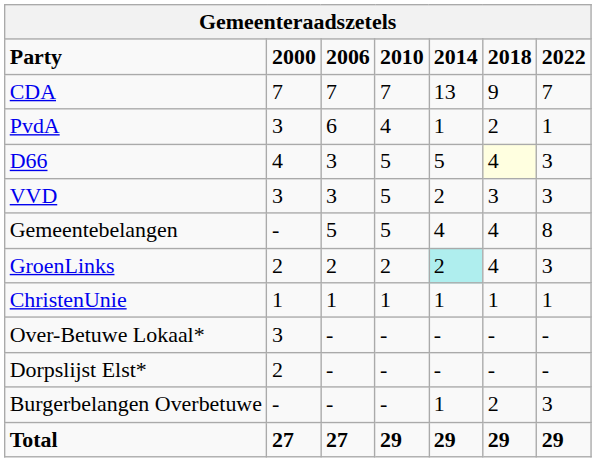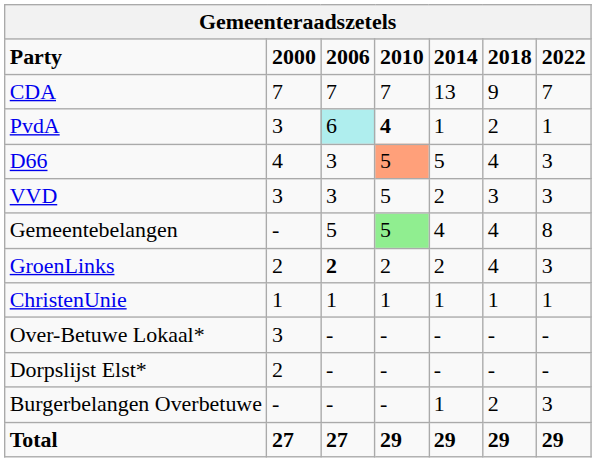(331, 126) no background -> (331, 126) paleturquoise background
(385, 126) normal -> (385, 126) bold
(385, 160) no background -> (385, 160) lightsalmon background
(493, 160) lightyellow background -> (493, 160) no background
(385, 230) no background -> (385, 230) lightgreen background
(331, 265) normal -> (331, 265) bold
(439, 265) paleturquoise background -> (439, 265) no background
